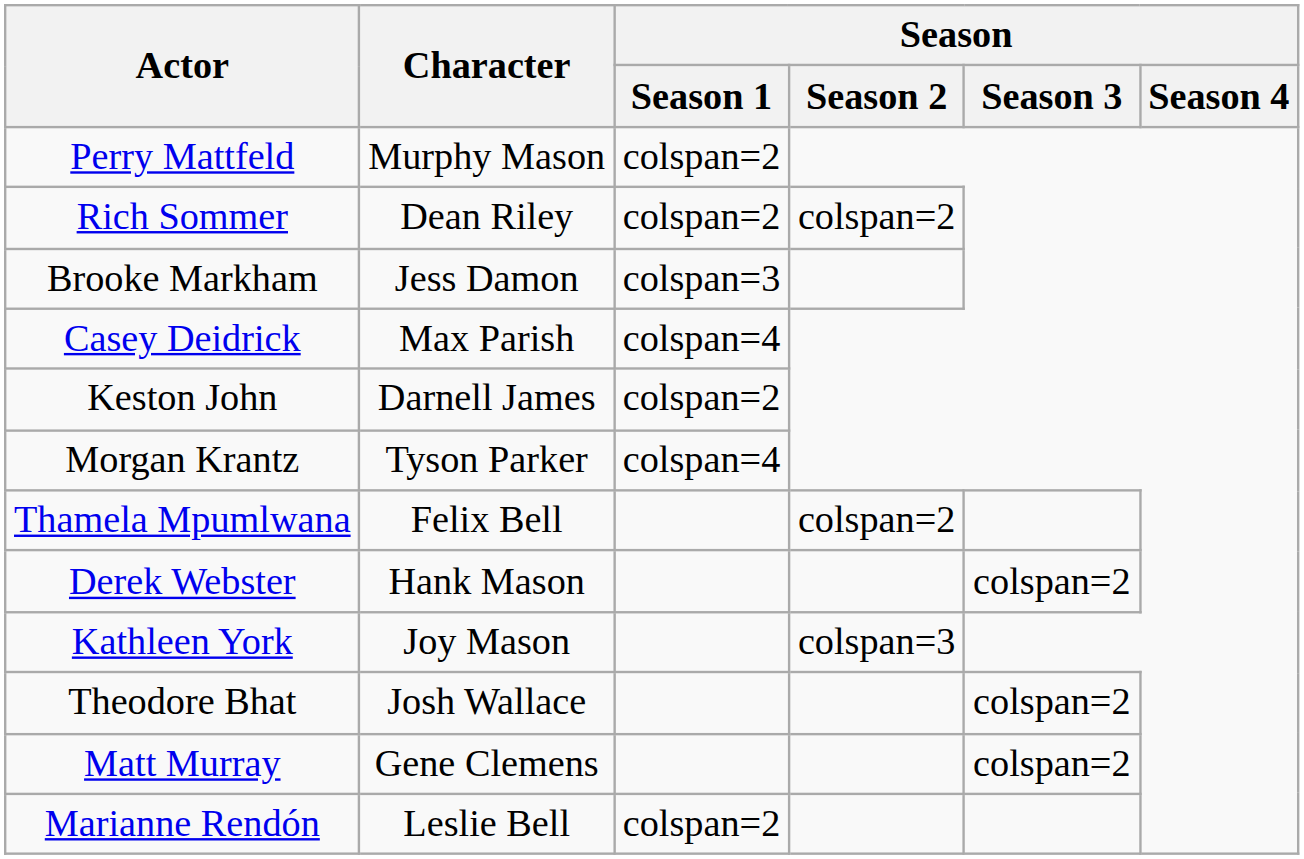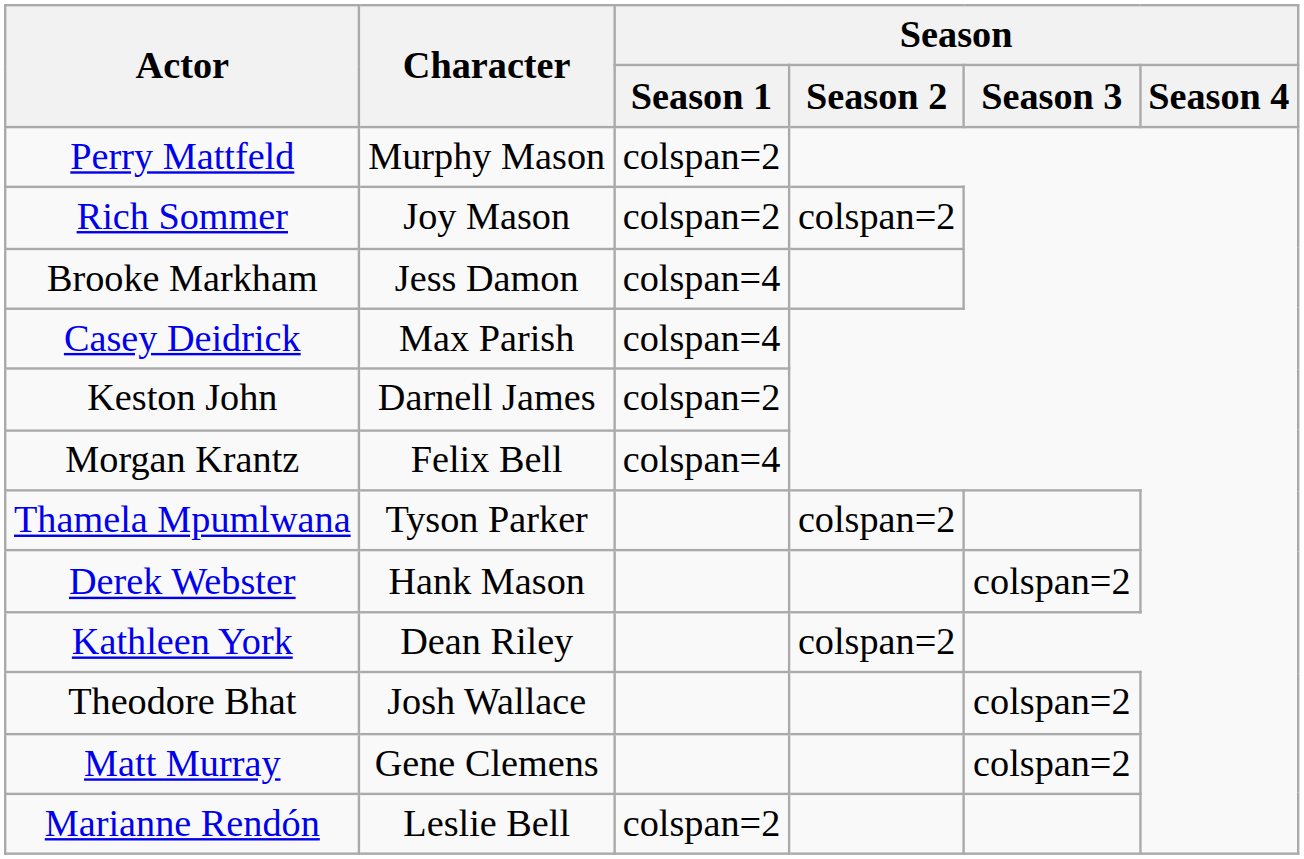(487, 216) Dean Riley -> (487, 216) Joy Mason
(702, 277) colspan=3 -> (702, 277) colspan=4
(487, 459) Tyson Parker -> (487, 459) Felix Bell
(487, 519) Felix Bell -> (487, 519) Tyson Parker
(487, 641) Joy Mason -> (487, 641) Dean Riley
(877, 641) colspan=3 -> (877, 641) colspan=2
